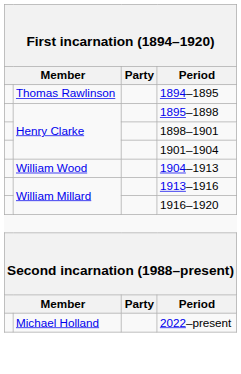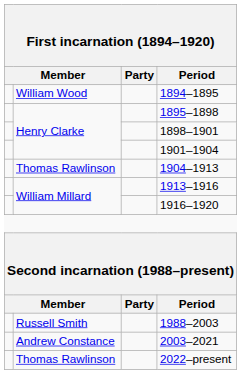(66, 94) Thomas Rawlinson -> (52, 94) William Wood
(52, 168) William Wood -> (66, 168) Thomas Rawlinson
+ row: (189, 322)
+ row: (189, 341)
(58, 322) Michael Holland -> (66, 359) Thomas Rawlinson
